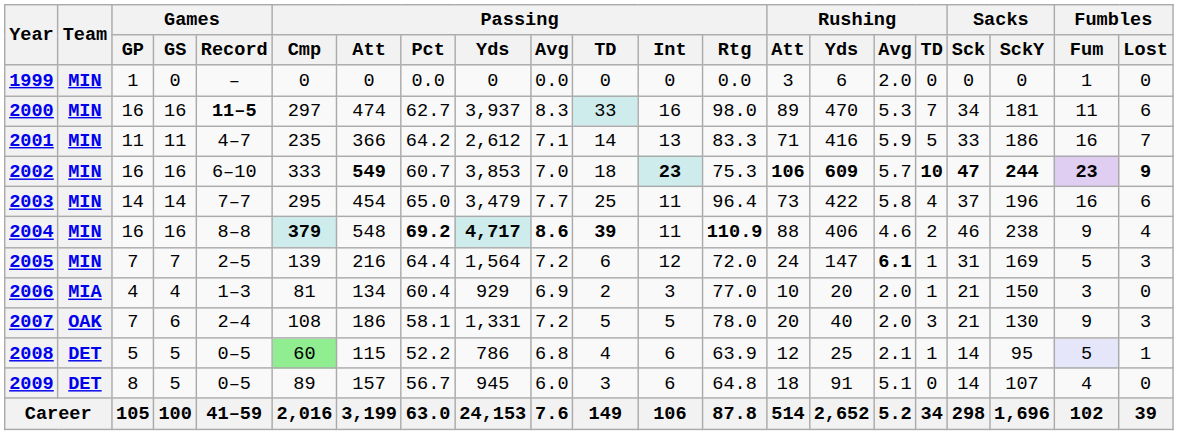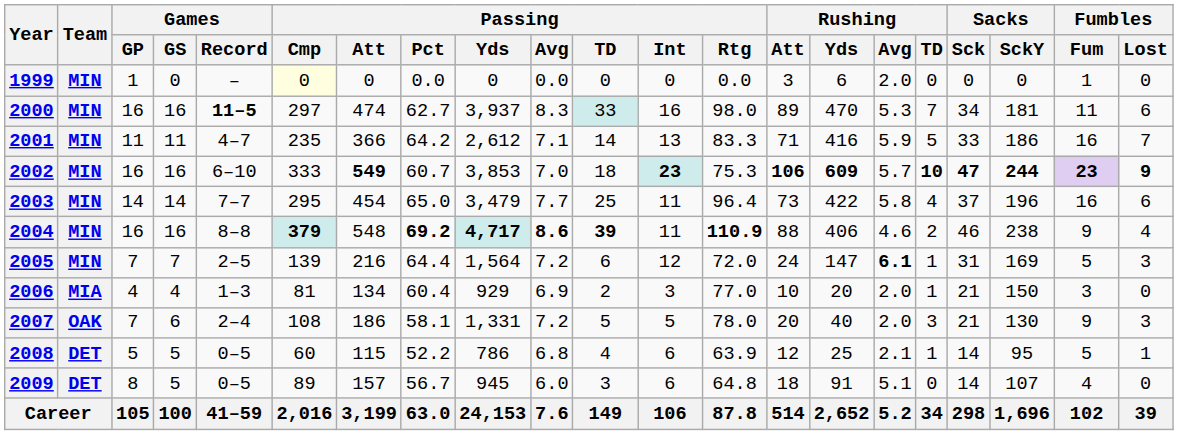(304, 80) no background -> (304, 80) lightyellow background
(304, 353) lightgreen background -> (304, 353) no background
(1087, 353) lavender background -> (1087, 353) no background
